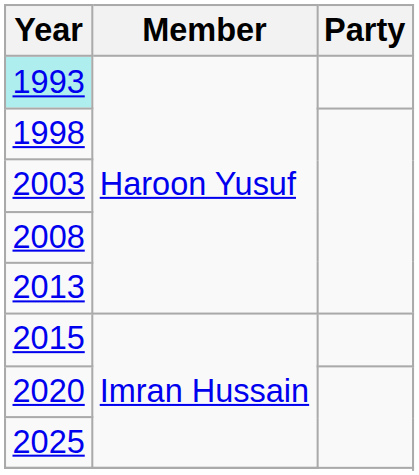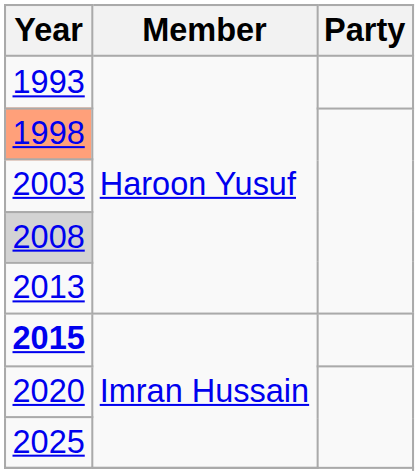(49, 81) paleturquoise background -> (49, 81) no background
(49, 133) no background -> (49, 133) lightsalmon background
(49, 236) no background -> (49, 236) lightgrey background
(49, 339) normal -> (49, 339) bold
